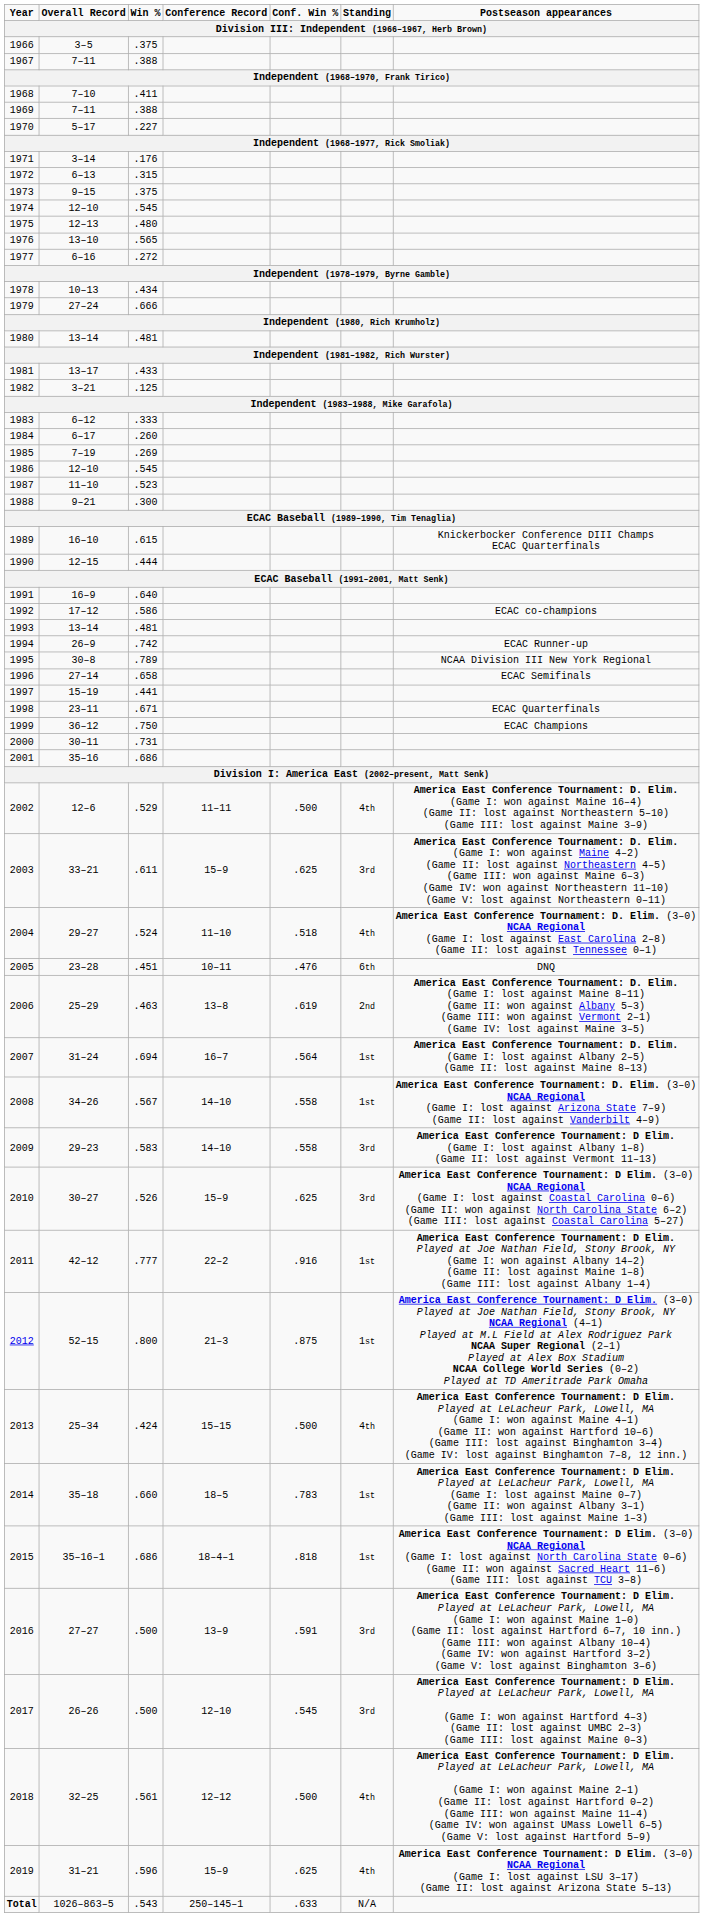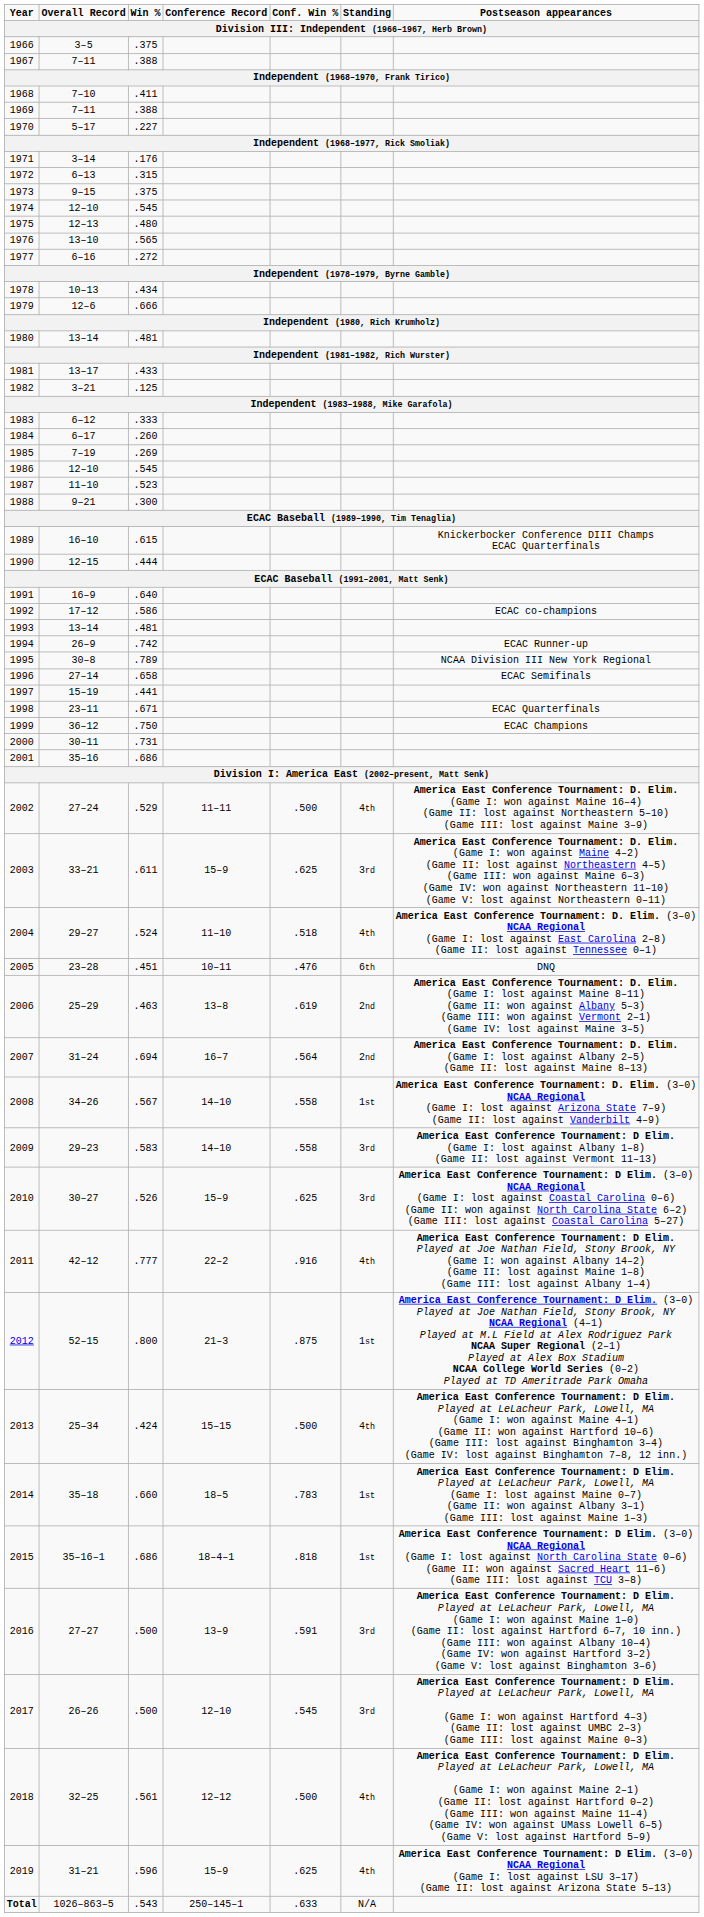(84, 306) 27–24 -> (84, 306) 12–6
(84, 808) 12–6 -> (84, 808) 27–24
(367, 1057) 1st -> (367, 1057) 2nd
(367, 1261) 1st -> (367, 1261) 4th
